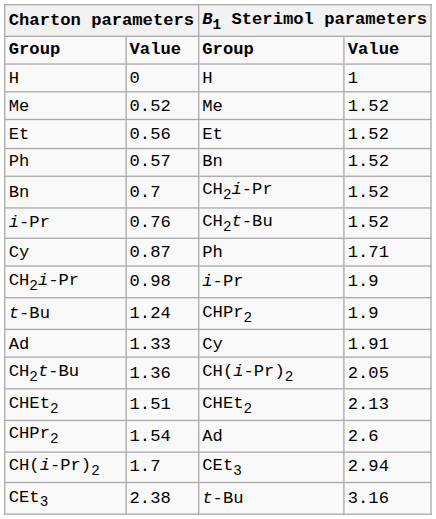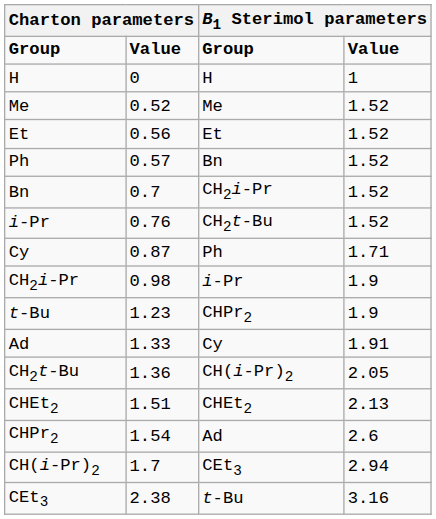(150, 314) 1.24 -> (150, 314) 1.23
